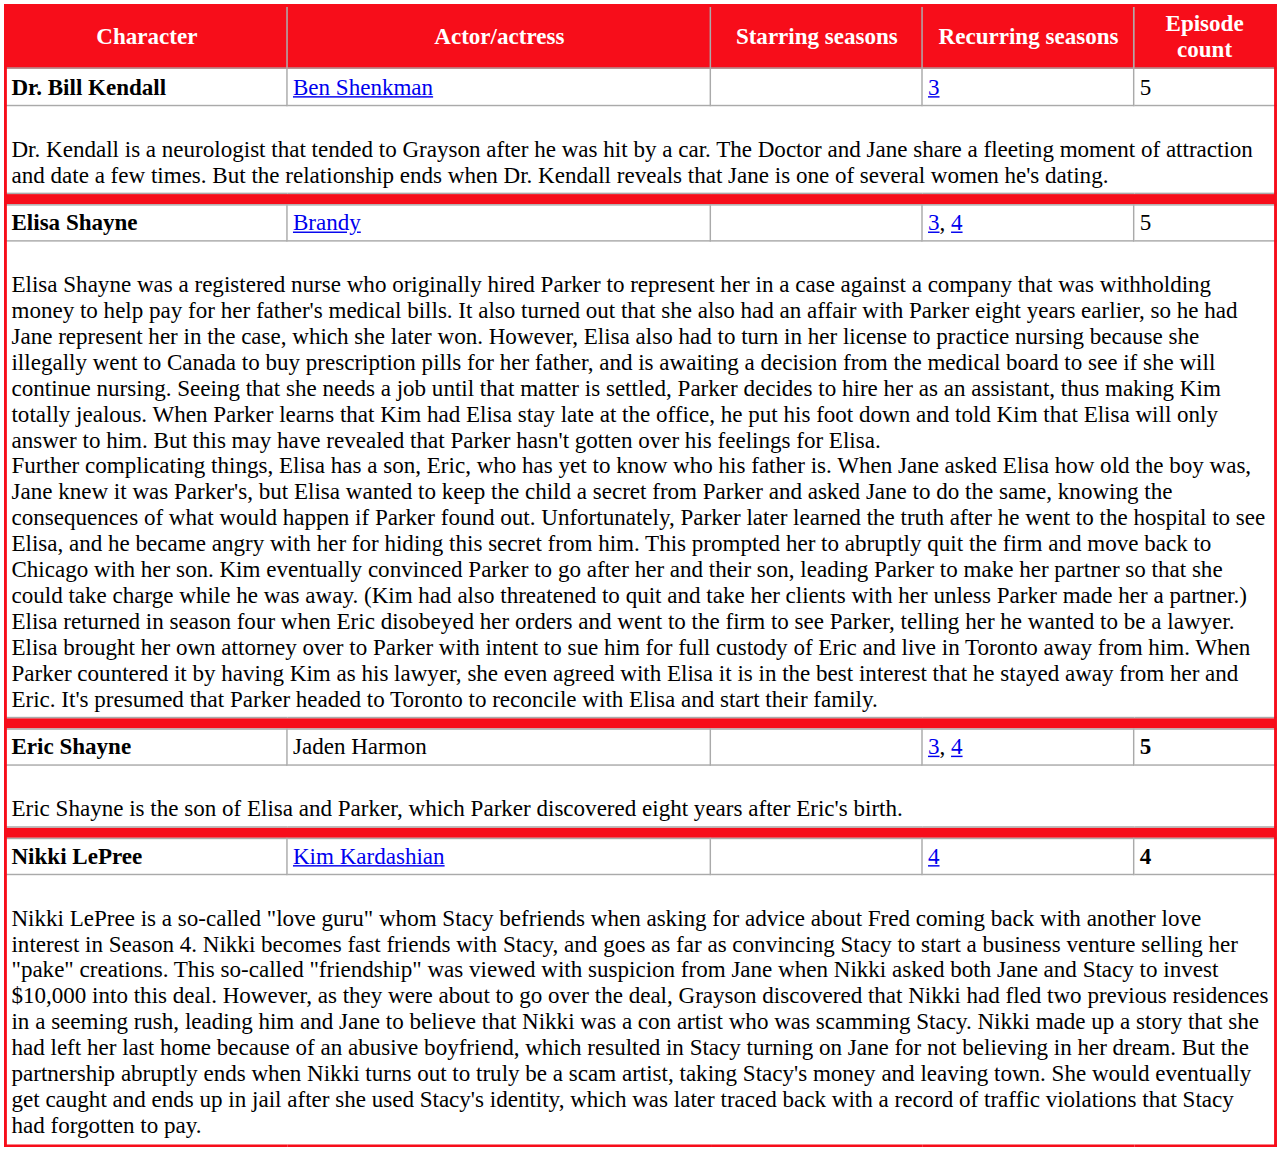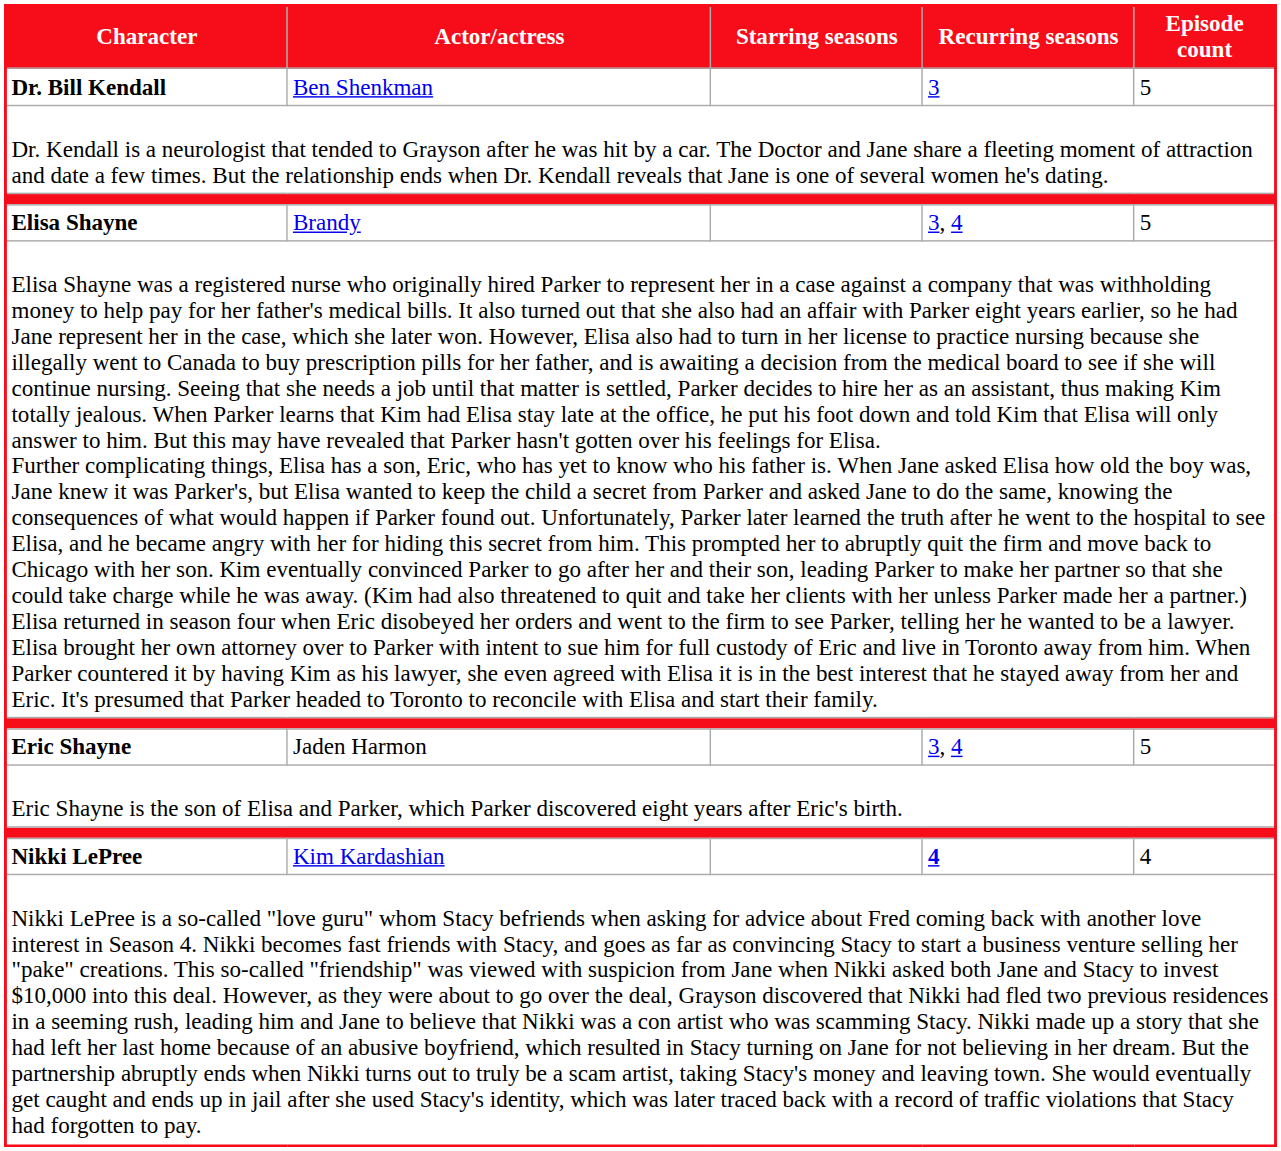(1145, 746) bold -> (1145, 746) normal
(934, 856) normal -> (934, 856) bold
(1145, 856) bold -> (1145, 856) normal
